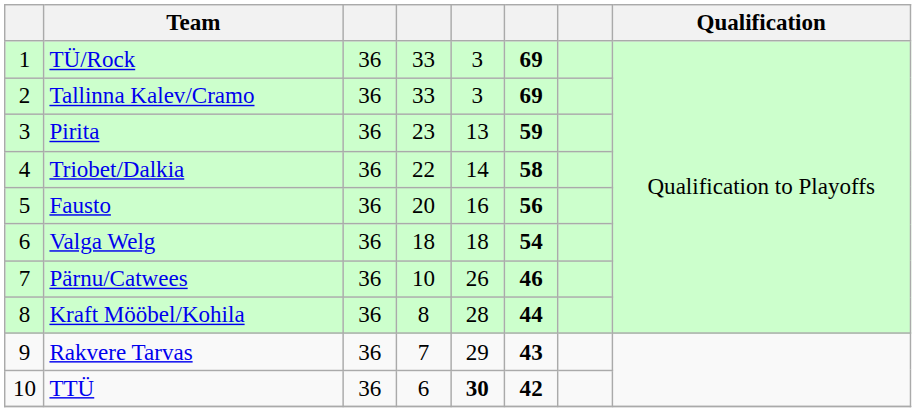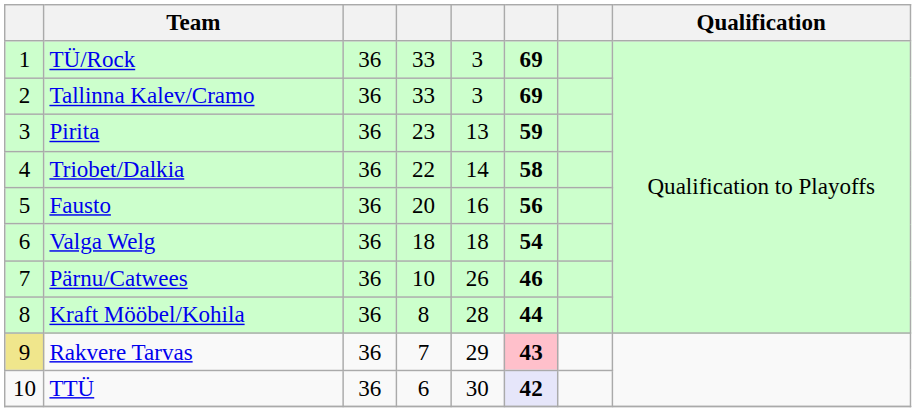(24, 351) no background -> (24, 351) khaki background
(531, 351) no background -> (531, 351) pink background
(477, 388) bold -> (477, 388) normal
(531, 388) no background -> (531, 388) lavender background
